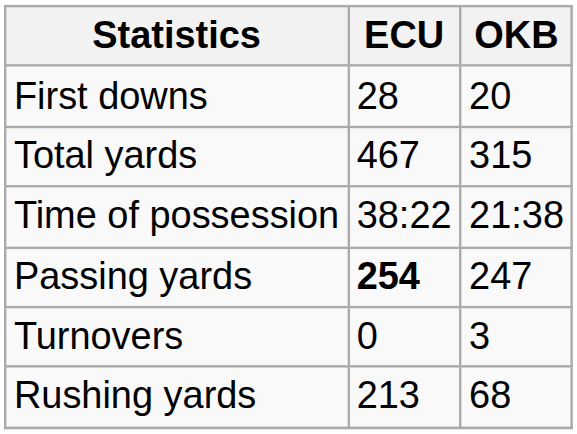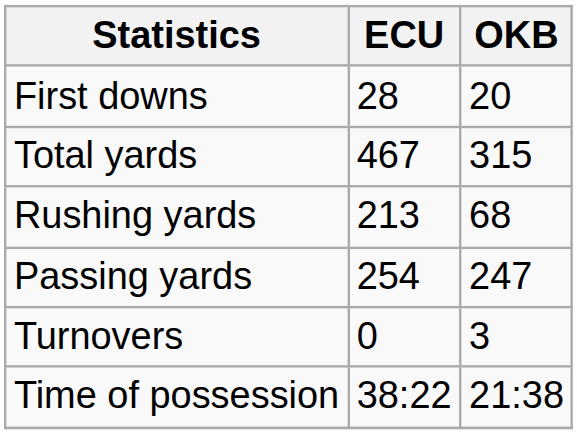rows swapped: (135, 396) <-> (177, 215)
(388, 276) bold -> (388, 276) normal
